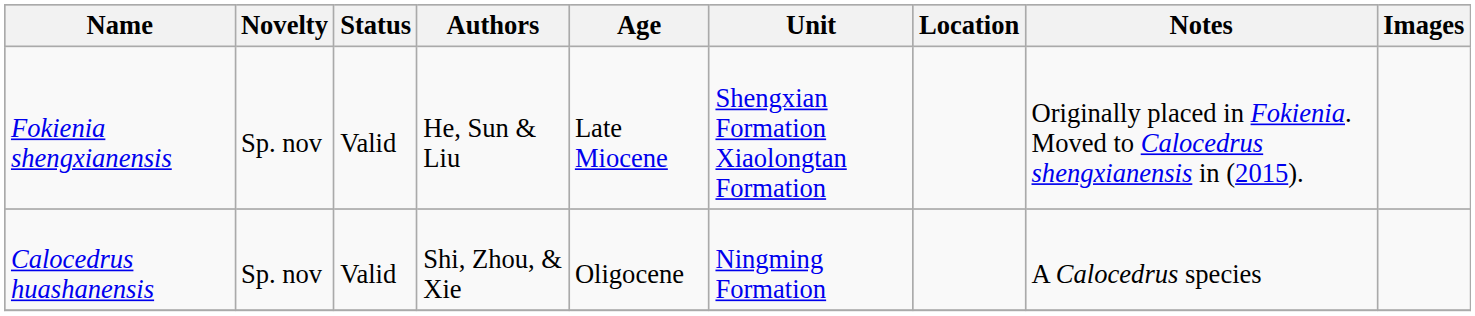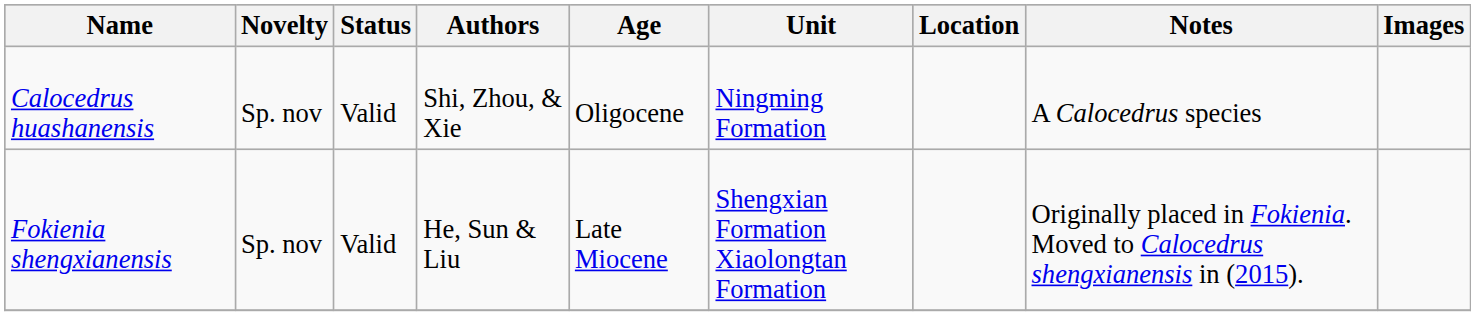rows swapped: (83, 274) <-> (91, 142)
